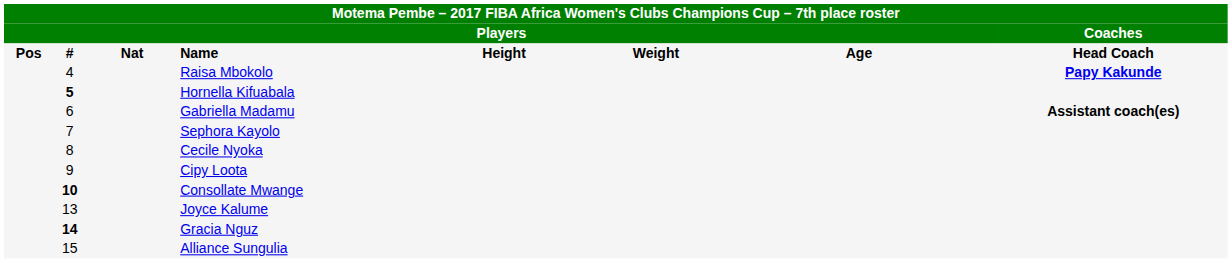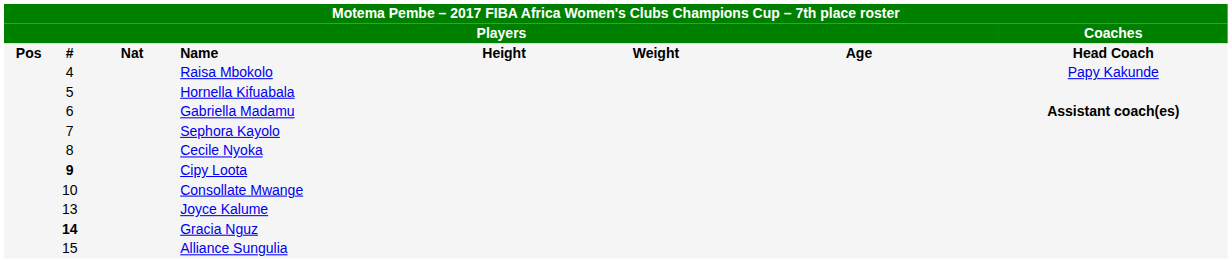(1113, 72) bold -> (1113, 72) normal
(70, 92) bold -> (70, 92) normal
(70, 170) normal -> (70, 170) bold
(70, 190) bold -> (70, 190) normal
